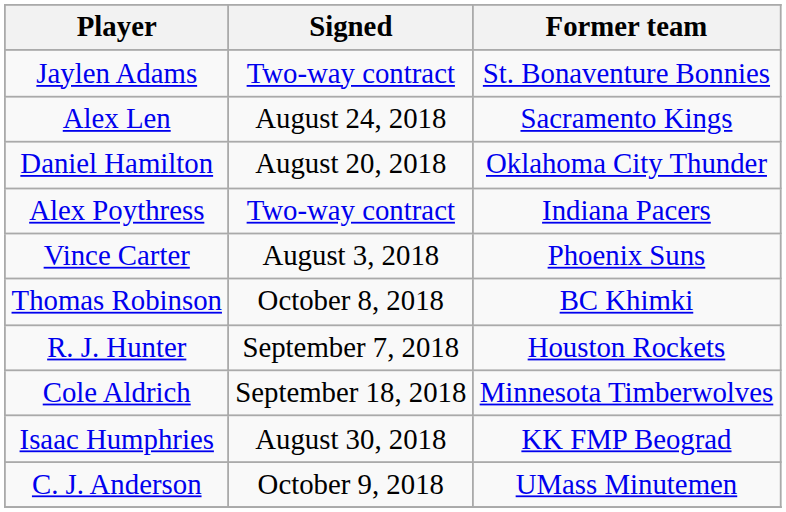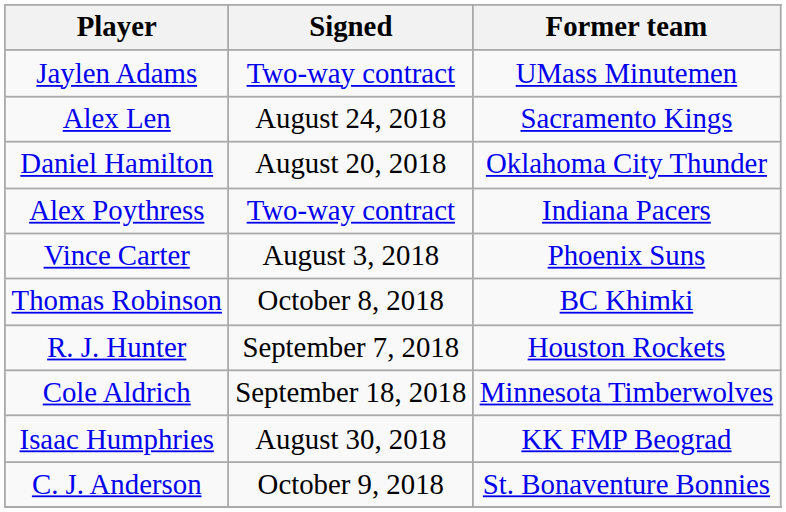(626, 73) St. Bonaventure Bonnies -> (626, 73) UMass Minutemen
(626, 484) UMass Minutemen -> (626, 484) St. Bonaventure Bonnies
